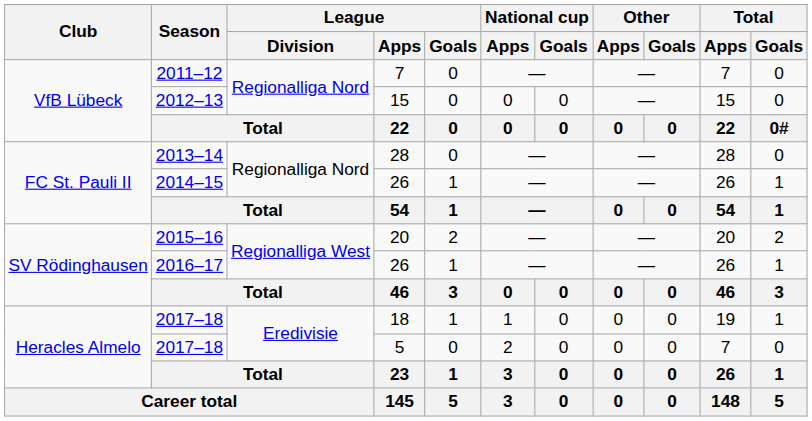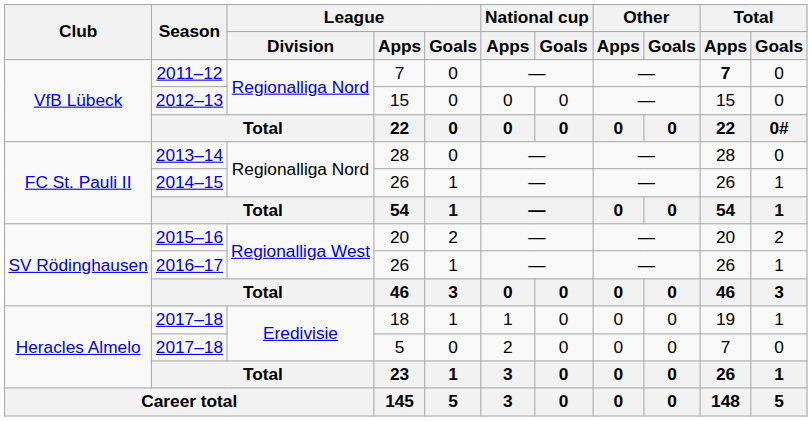(726, 73) normal -> (726, 73) bold
